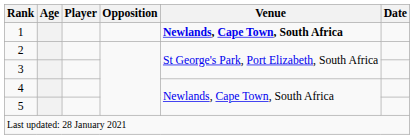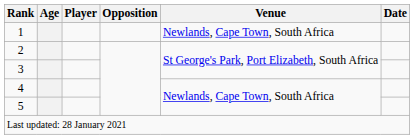(253, 32) bold -> (248, 32) normal
